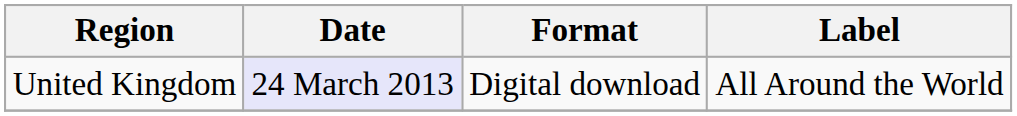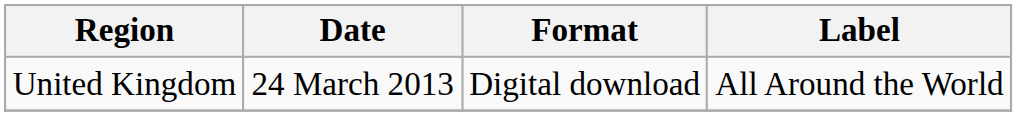(353, 83) lavender background -> (353, 83) no background
